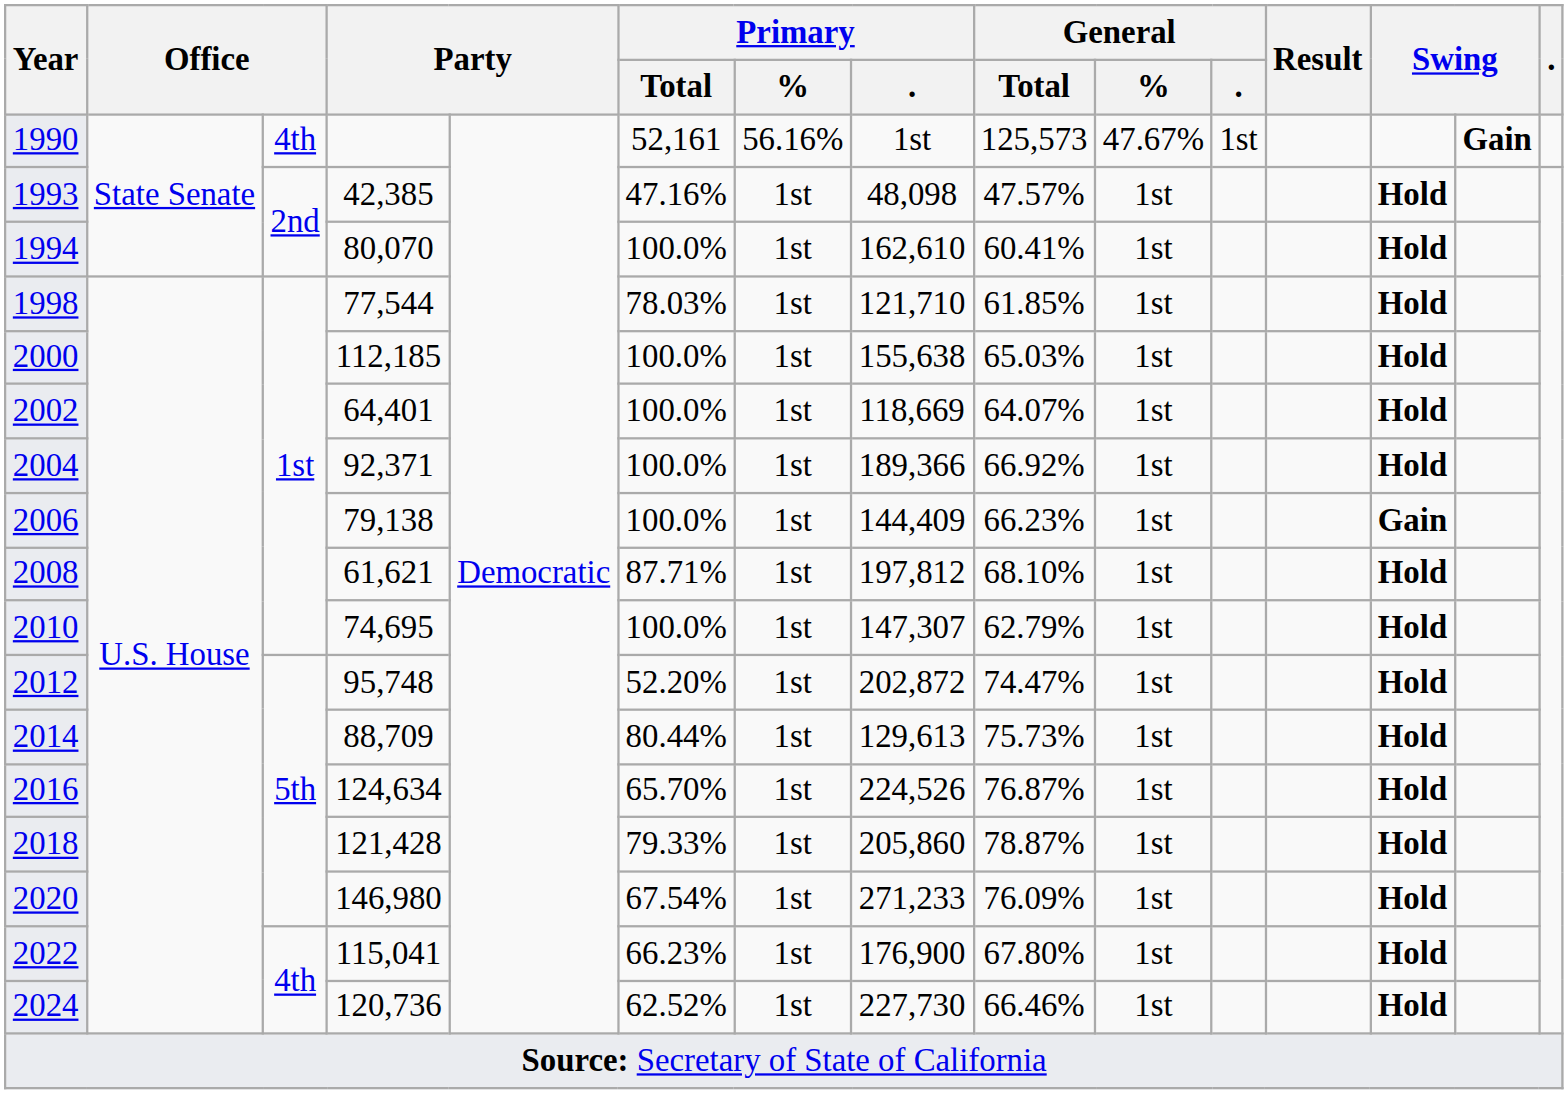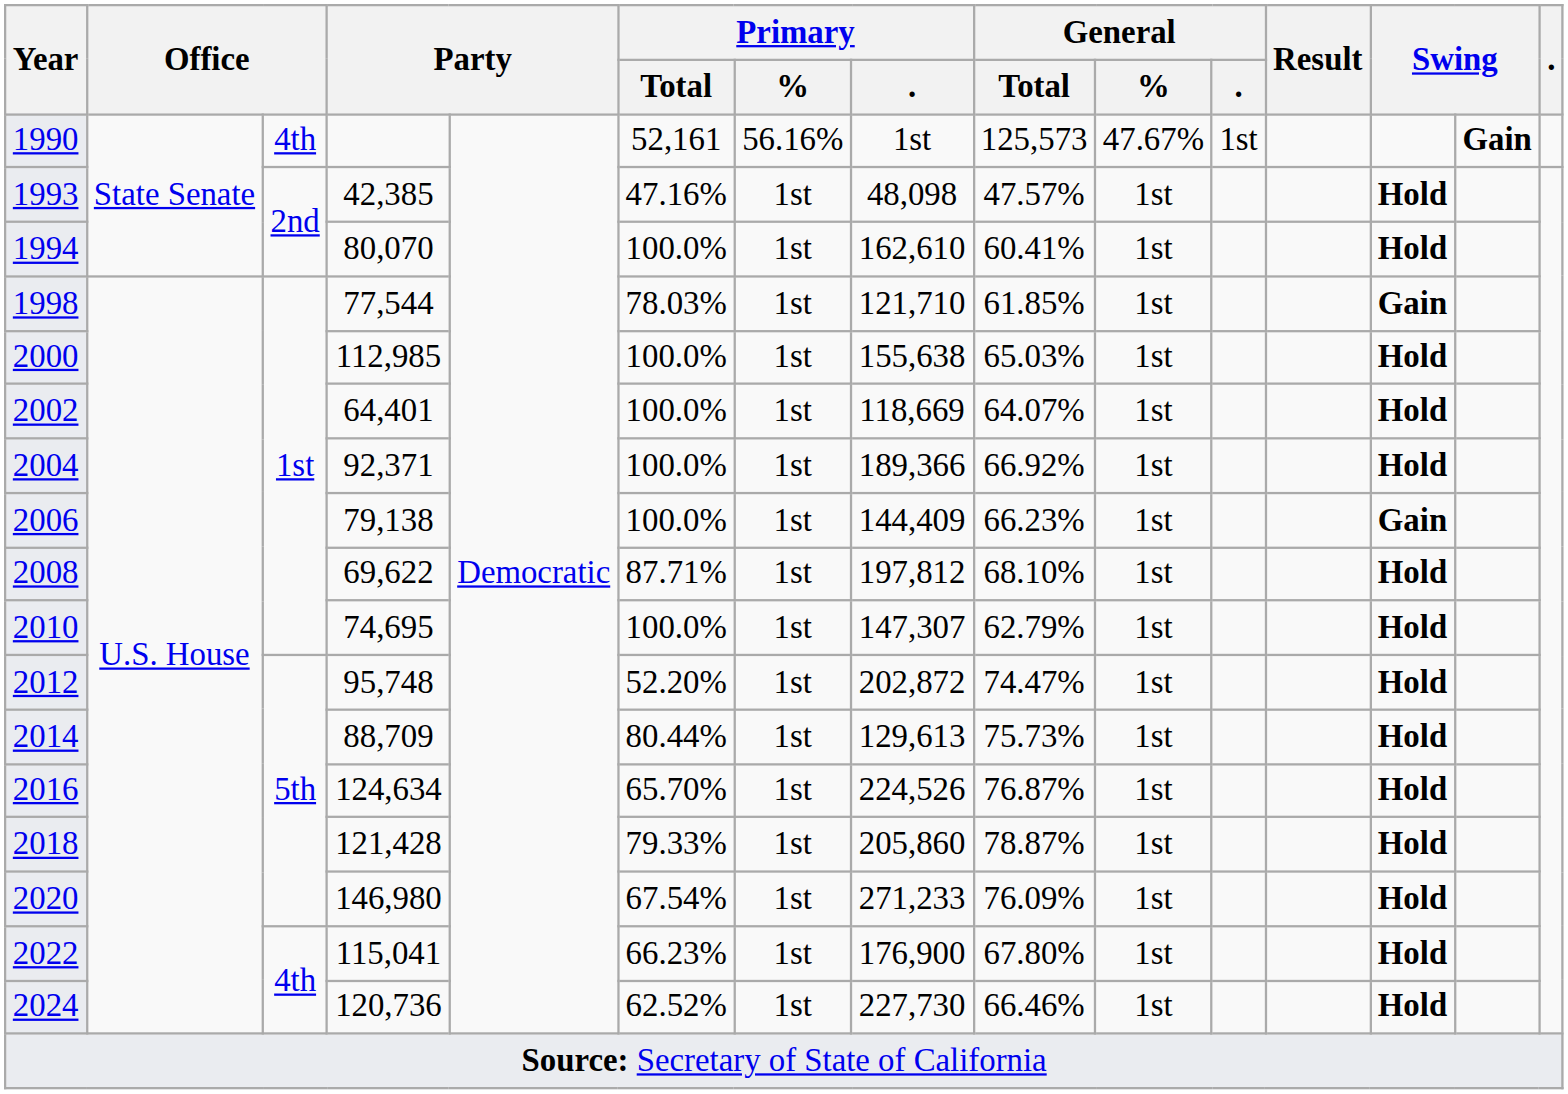(1412, 302) Hold -> (1412, 302) Gain
(388, 356) 112,185 -> (388, 356) 112,985
(388, 573) 61,621 -> (388, 573) 69,622
